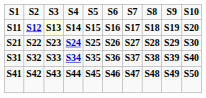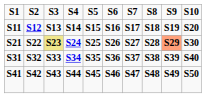(54, 27) lightyellow background -> (54, 27) no background
(54, 43) no background -> (54, 43) khaki background
(172, 43) no background -> (172, 43) lightsalmon background
